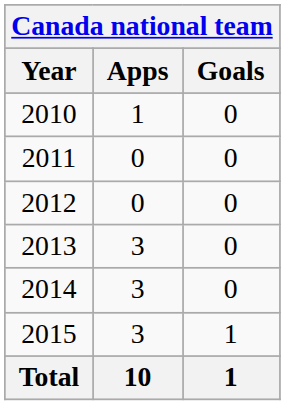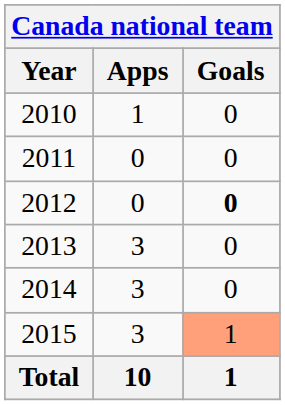(231, 202) normal -> (231, 202) bold
(231, 333) no background -> (231, 333) lightsalmon background
